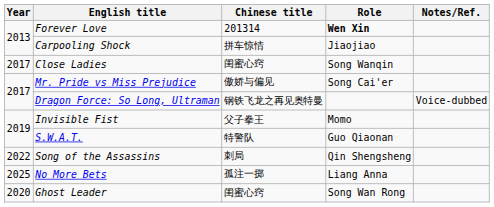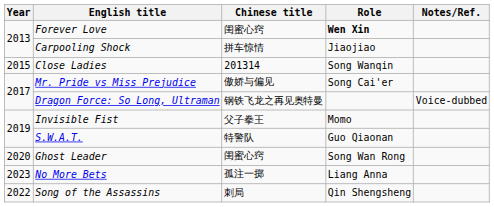(242, 29) 201314 -> (244, 29) 闺蜜心窍
(19, 64) 2017 -> (19, 65) 2015
(244, 64) 闺蜜心窍 -> (242, 65) 201314
rows swapped: (71, 193) <-> (98, 156)
(19, 174) 2025 -> (19, 174) 2023
